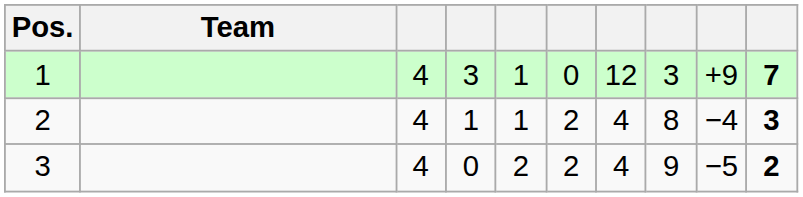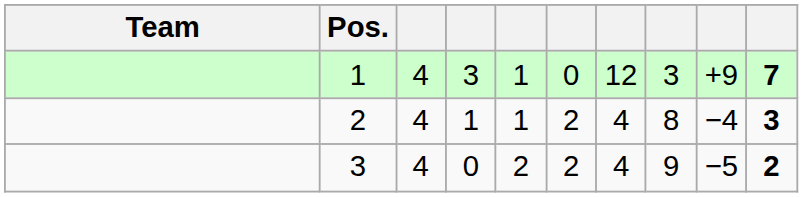columns swapped: (43, 27) <-> (238, 27)
